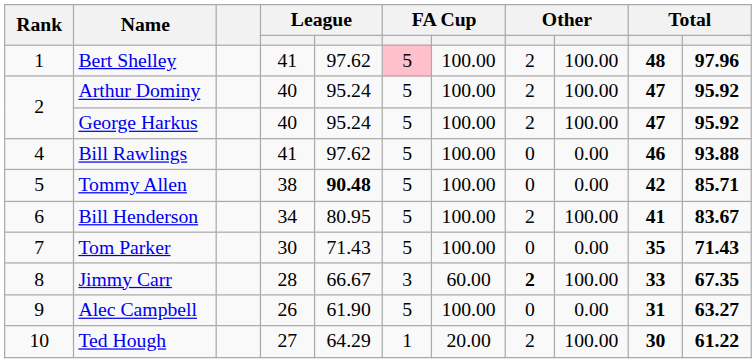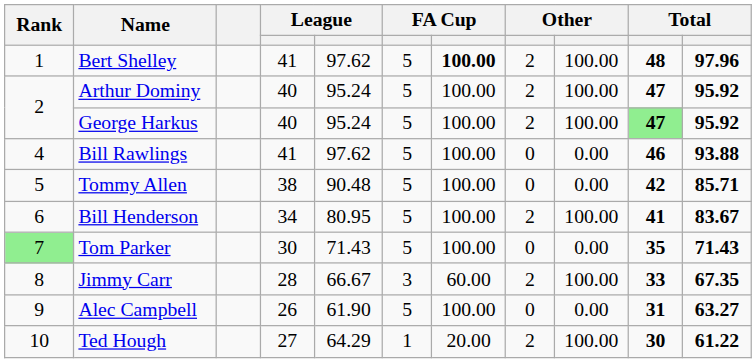(407, 60) pink background -> (407, 60) no background
(469, 60) normal -> (469, 60) bold
(656, 122) no background -> (656, 122) lightgreen background
(349, 185) bold -> (349, 185) normal
(39, 247) no background -> (39, 247) lightgreen background
(530, 278) bold -> (530, 278) normal
